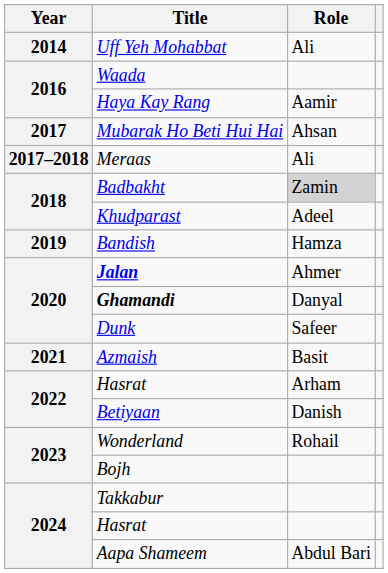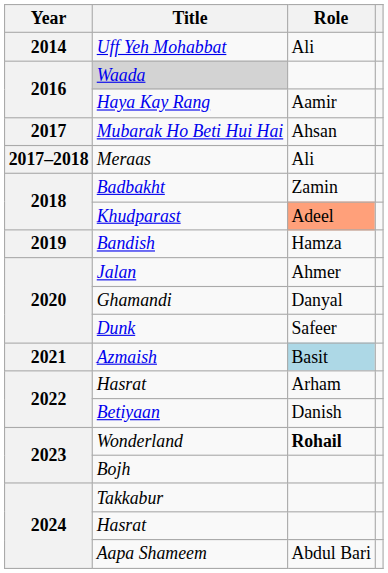(121, 74) no background -> (121, 74) lightgrey background
(315, 187) lightgrey background -> (315, 187) no background
(313, 215) no background -> (313, 215) lightsalmon background
(117, 272) bold -> (116, 272) normal
(136, 300) bold -> (134, 300) normal
(310, 356) no background -> (310, 356) lightblue background
(315, 441) normal -> (317, 441) bold
